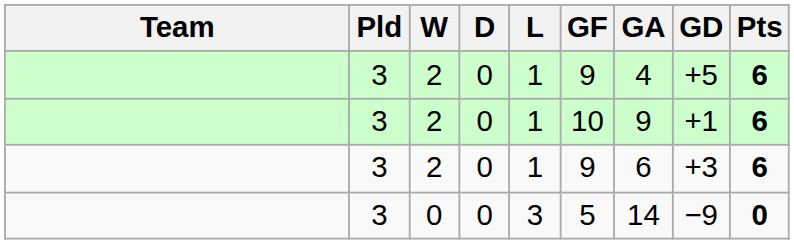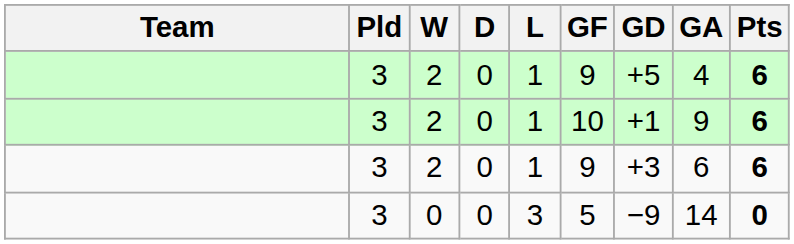columns swapped: (643, 27) <-> (701, 27)
